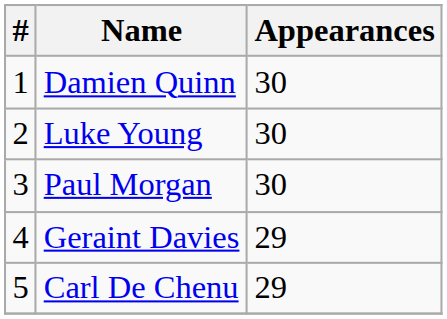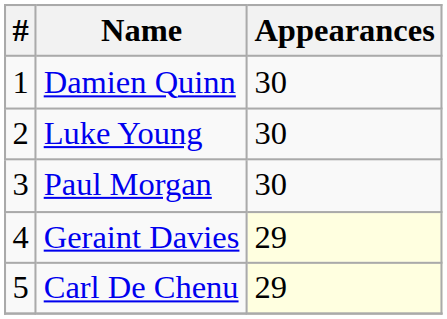(271, 236) no background -> (271, 236) lightyellow background
(271, 287) no background -> (271, 287) lightyellow background
